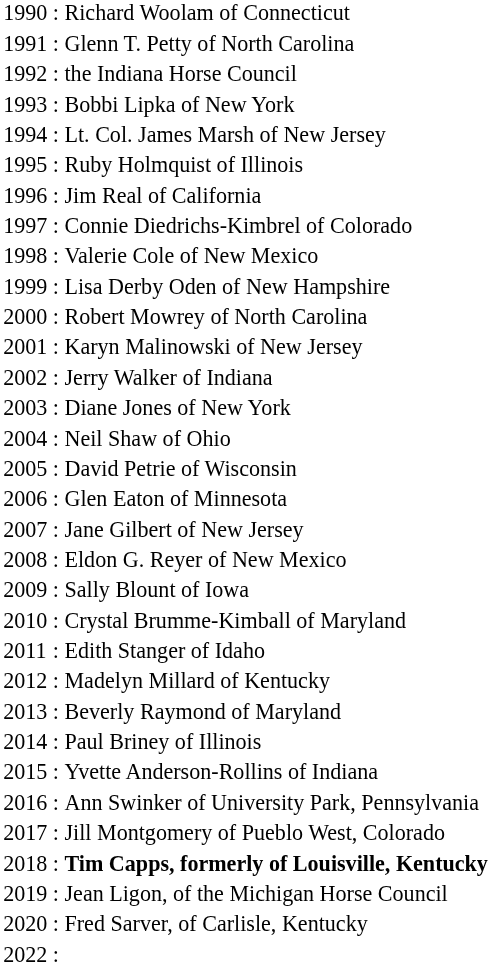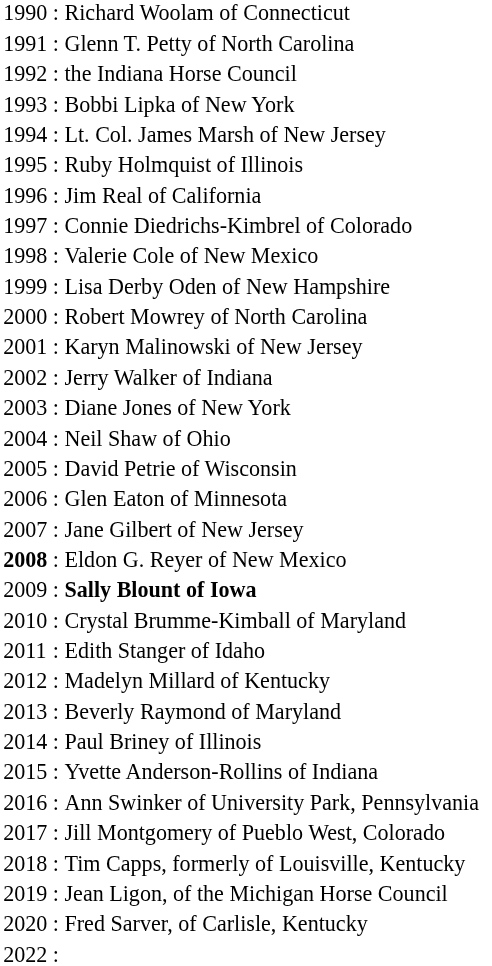(25, 559) normal -> (25, 559) bold
(157, 590) normal -> (160, 590) bold
(276, 863) bold -> (265, 863) normal
